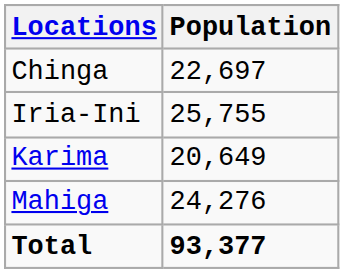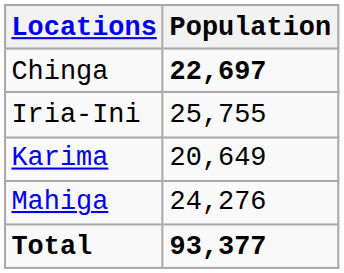(218, 71) normal -> (218, 71) bold
